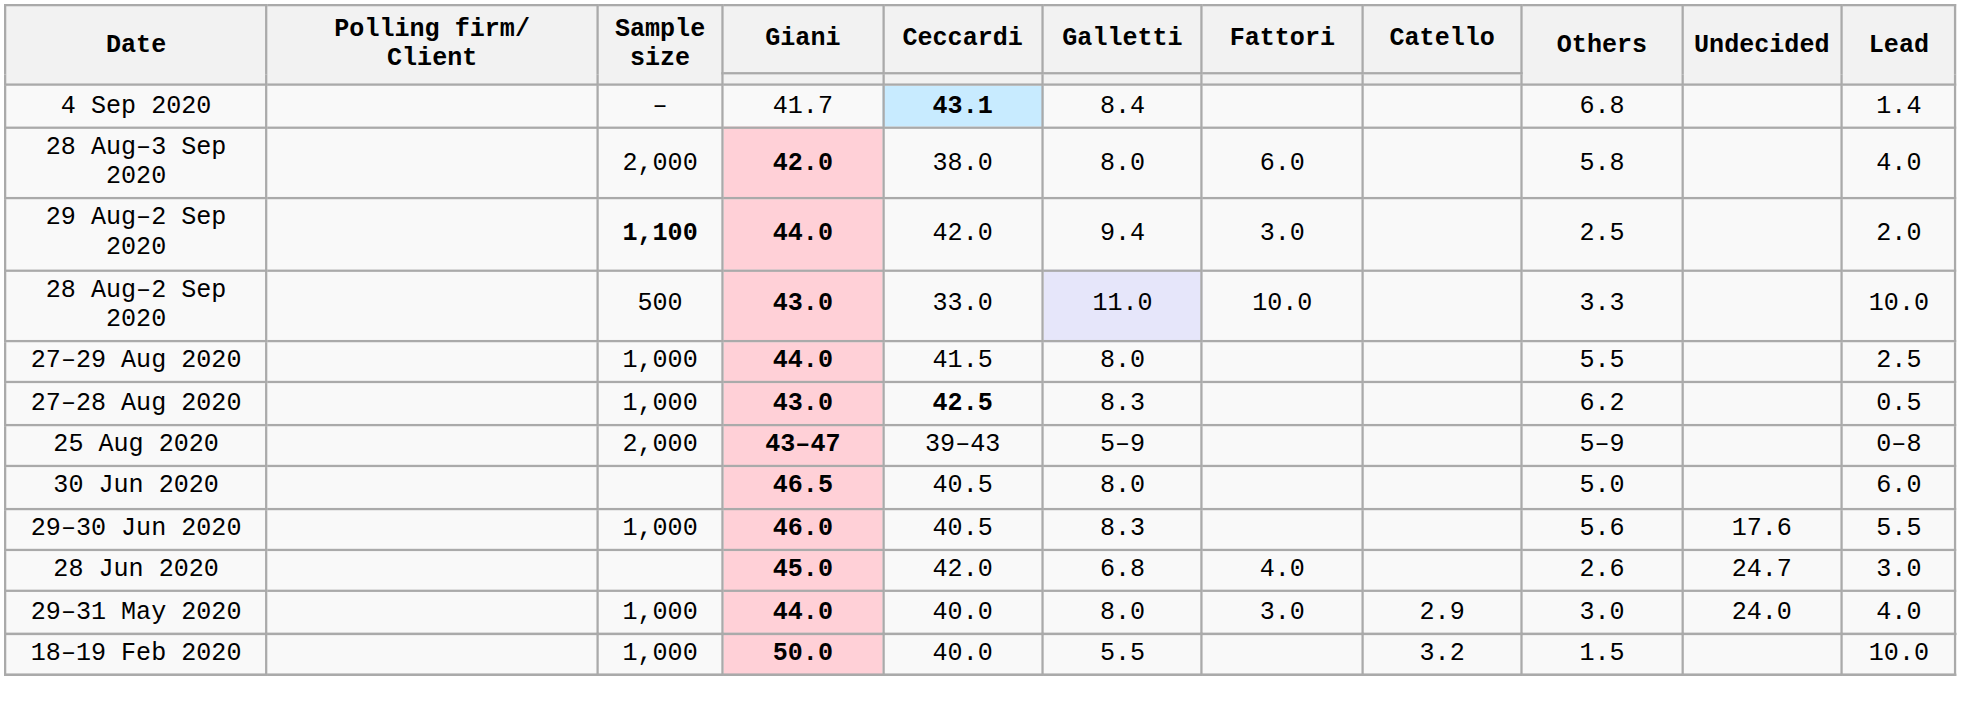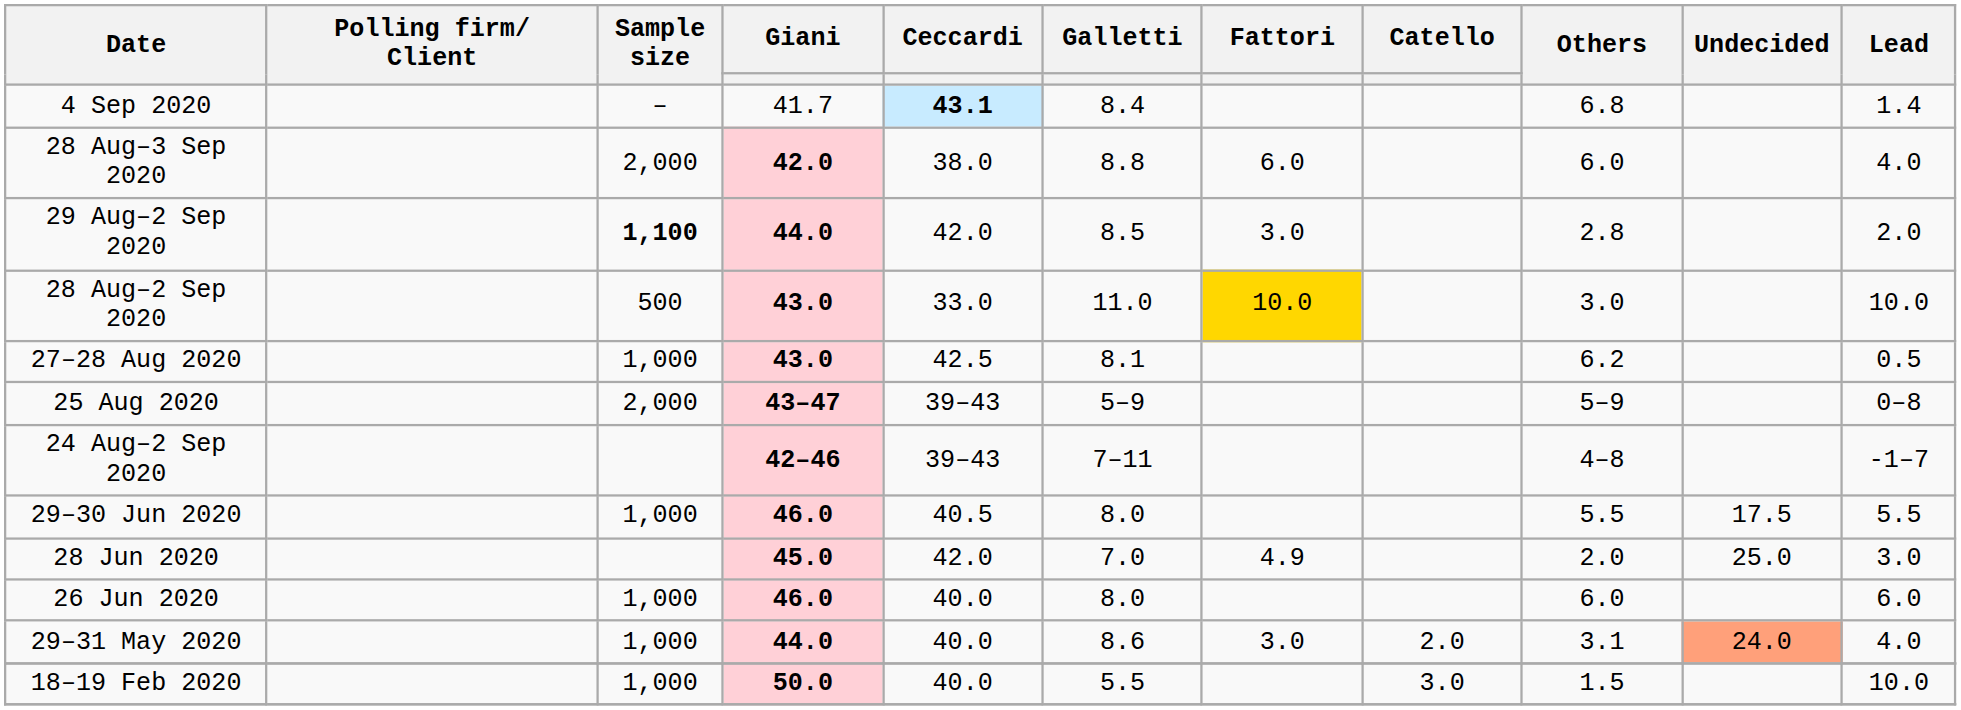(1122, 162) 8.0 -> (1122, 162) 8.8
(1602, 162) 5.8 -> (1602, 162) 6.0
(1122, 233) 9.4 -> (1122, 233) 8.5
(1602, 233) 2.5 -> (1602, 233) 2.8
(1123, 304) lavender background -> (1123, 304) no background
(1282, 304) no background -> (1282, 304) gold background
(1602, 304) 3.3 -> (1602, 304) 3.0
- row: (136, 361)
(963, 403) bold -> (963, 361) normal
(1122, 403) 8.3 -> (1122, 361) 8.1
+ row: (136, 459)
- row: (136, 486)
(1122, 528) 8.3 -> (1122, 516) 8.0
(1602, 528) 5.6 -> (1602, 516) 5.5
(1762, 528) 17.6 -> (1762, 516) 17.5
(1122, 570) 6.8 -> (1122, 558) 7.0
(1282, 570) 4.0 -> (1282, 558) 4.9
(1602, 570) 2.6 -> (1602, 558) 2.0
(1762, 570) 24.7 -> (1762, 558) 25.0
+ row: (136, 599)
(1122, 612) 8.0 -> (1122, 641) 8.6
(1442, 612) 2.9 -> (1442, 641) 2.0
(1602, 612) 3.0 -> (1602, 641) 3.1
(1762, 612) no background -> (1762, 641) lightsalmon background
(1442, 653) 3.2 -> (1442, 683) 3.0
